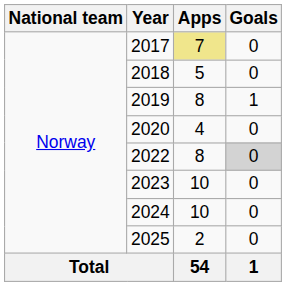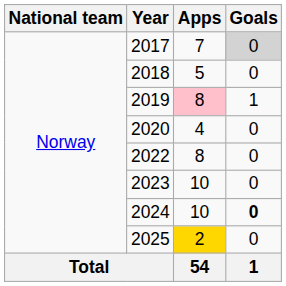(200, 45) khaki background -> (200, 45) no background
(254, 45) no background -> (254, 45) lightgrey background
(200, 101) no background -> (200, 101) pink background
(254, 156) lightgrey background -> (254, 156) no background
(254, 211) normal -> (254, 211) bold
(200, 239) no background -> (200, 239) gold background
